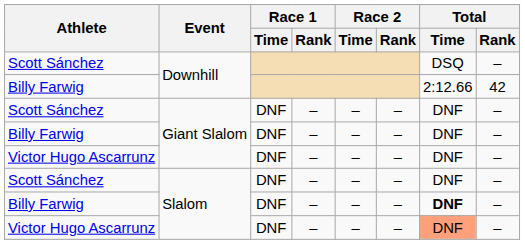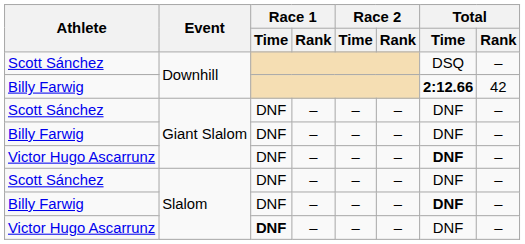(448, 87) normal -> (448, 87) bold
(448, 157) normal -> (448, 157) bold
(271, 228) normal -> (271, 228) bold
(448, 228) lightsalmon background -> (448, 228) no background
